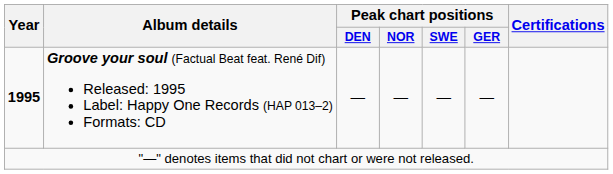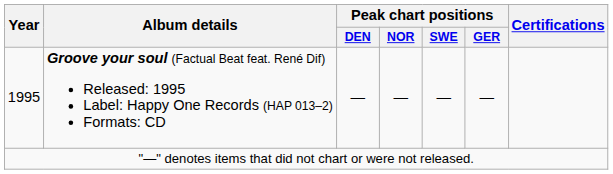(24, 97) bold -> (24, 97) normal
